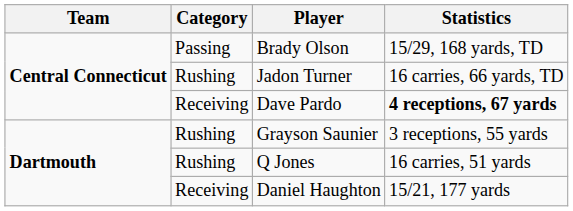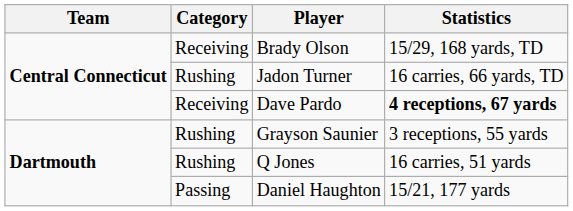(203, 47) Passing -> (212, 47) Receiving
(212, 190) Receiving -> (203, 190) Passing
